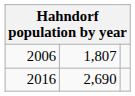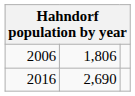(100, 56) 1,807 -> (100, 56) 1,806
